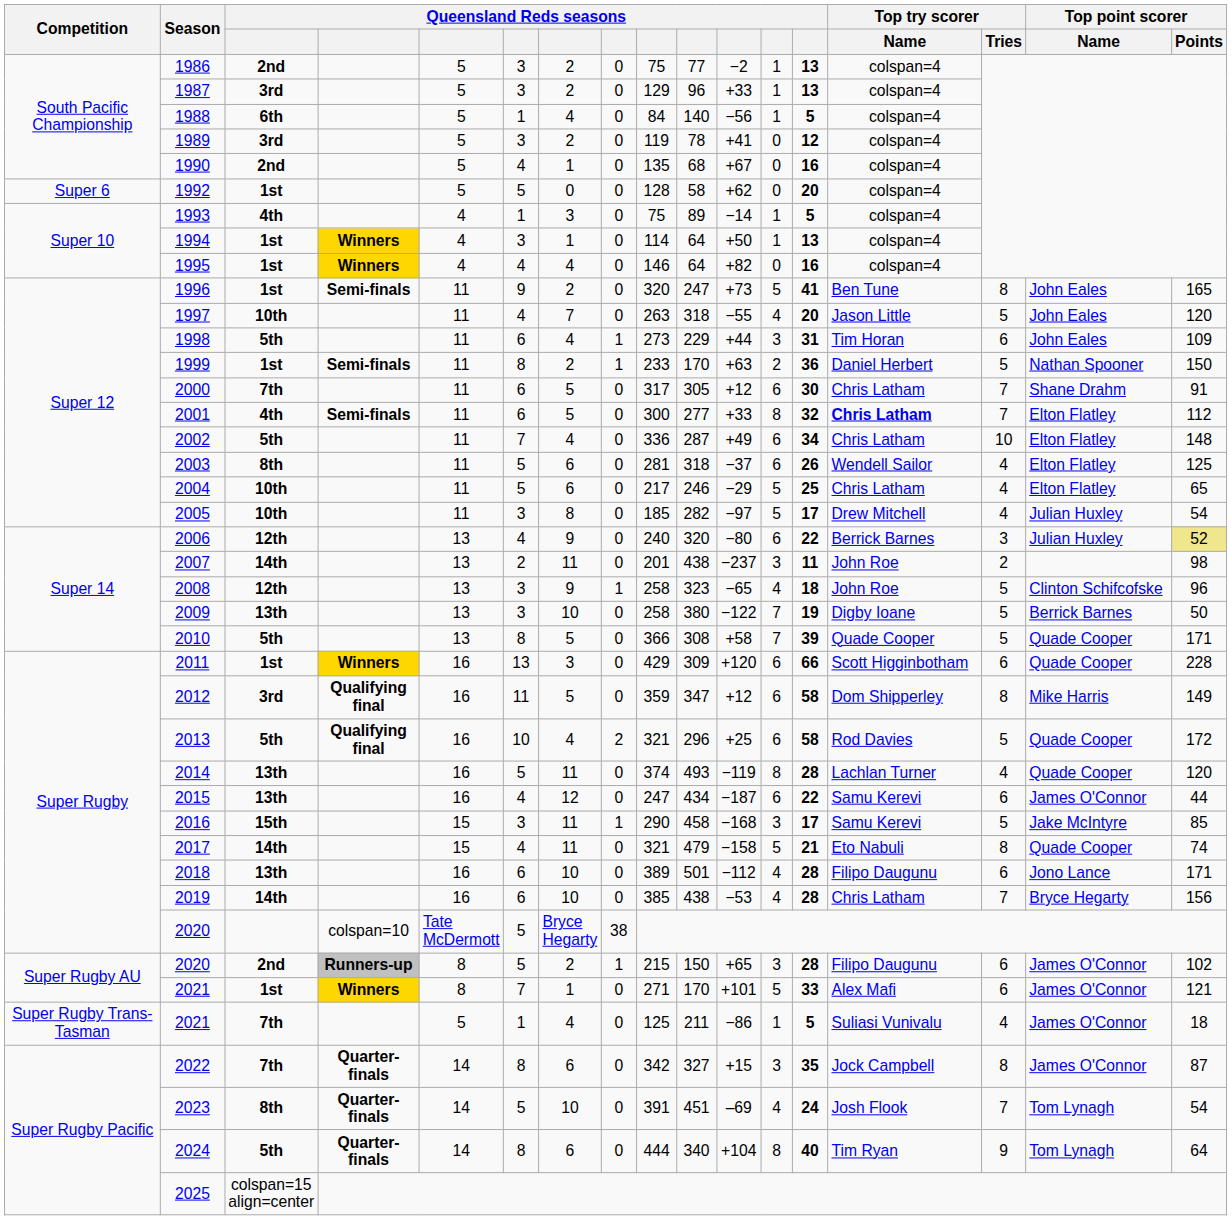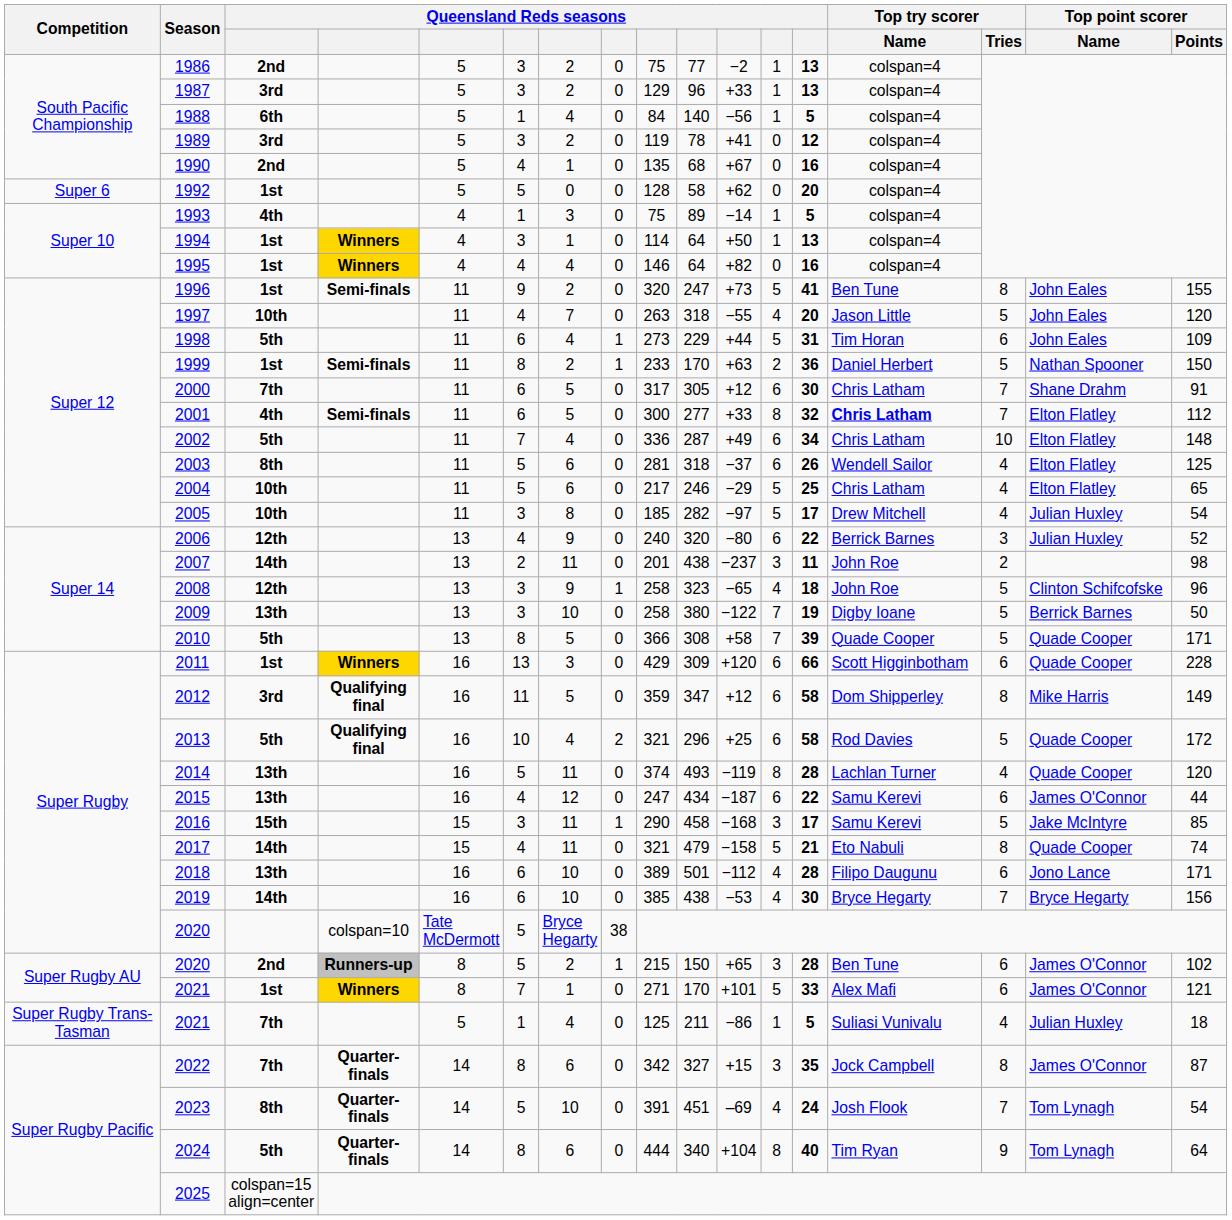(1199, 290) 165 -> (1199, 290) 155
(777, 340) 3 -> (777, 340) 5
(1199, 539) khaki background -> (1199, 539) no background
(810, 897) 28 -> (810, 897) 30
(878, 897) Chris Latham -> (881, 897) Bryce Hegarty
(884, 965) Filipo Daugunu -> (865, 965) Ben Tune
(1088, 1023) James O'Connor -> (1076, 1023) Julian Huxley
